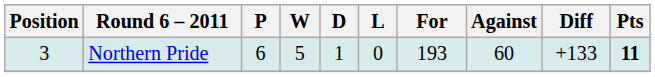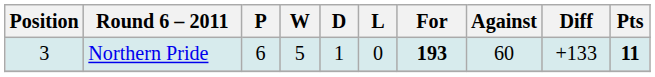(432, 53) normal -> (432, 53) bold
